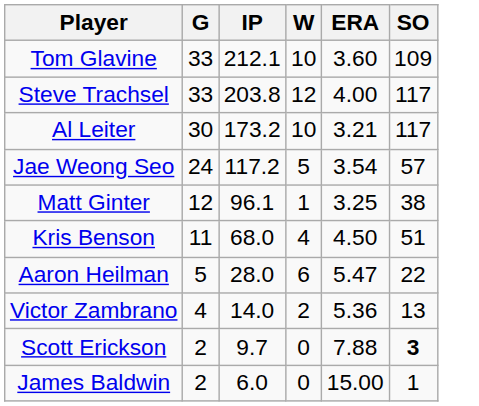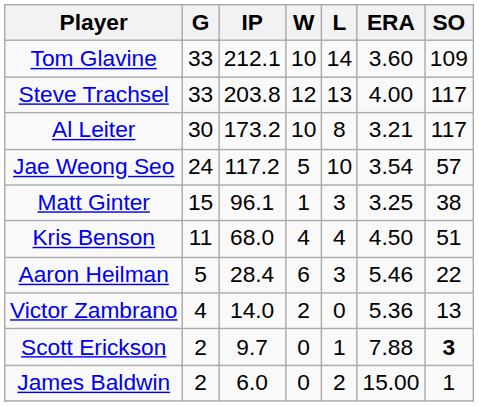+ column: (339, 22)
(201, 202) 12 -> (201, 202) 15
(252, 274) 28.0 -> (252, 274) 28.4
(355, 274) 5.47 -> (391, 274) 5.46
